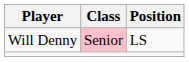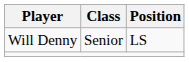(103, 39) pink background -> (103, 39) no background
